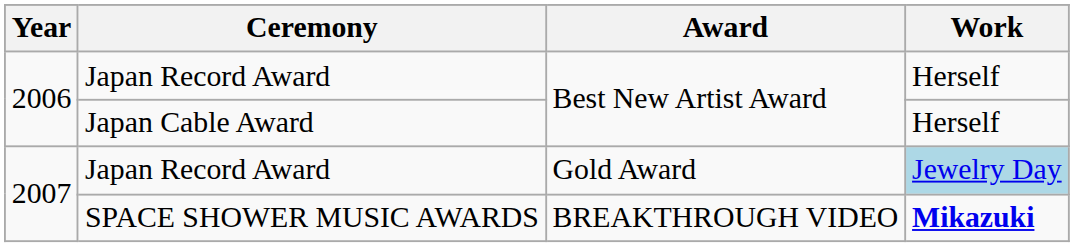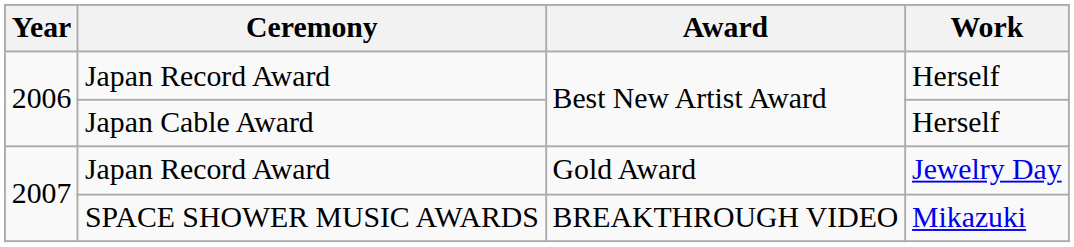(987, 169) lightblue background -> (987, 169) no background
(973, 216) bold -> (969, 216) normal
